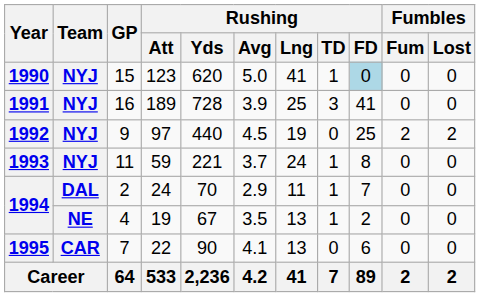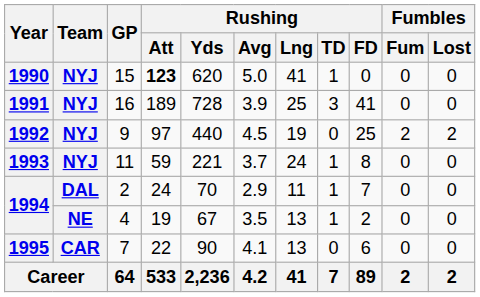(161, 76) normal -> (161, 76) bold
(366, 76) lightblue background -> (366, 76) no background
